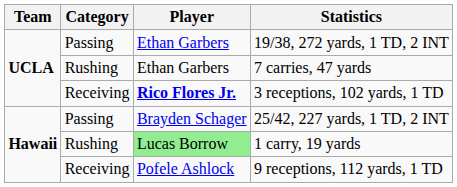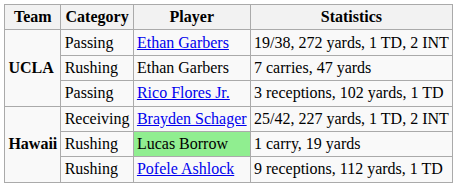(97, 93) Receiving -> (89, 93) Passing
(186, 93) bold -> (183, 93) normal
(89, 118) Passing -> (97, 118) Receiving
(97, 169) Receiving -> (91, 169) Rushing
